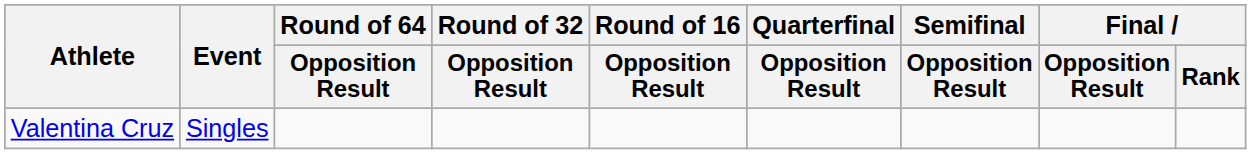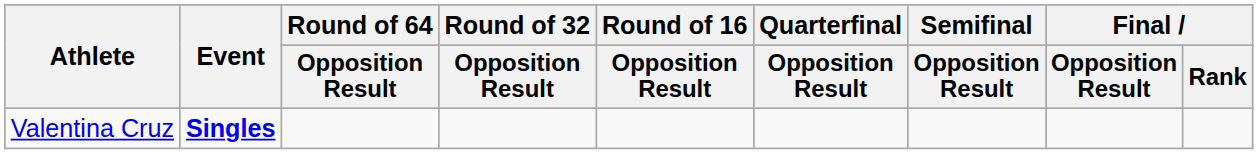(227, 129) normal -> (231, 129) bold
